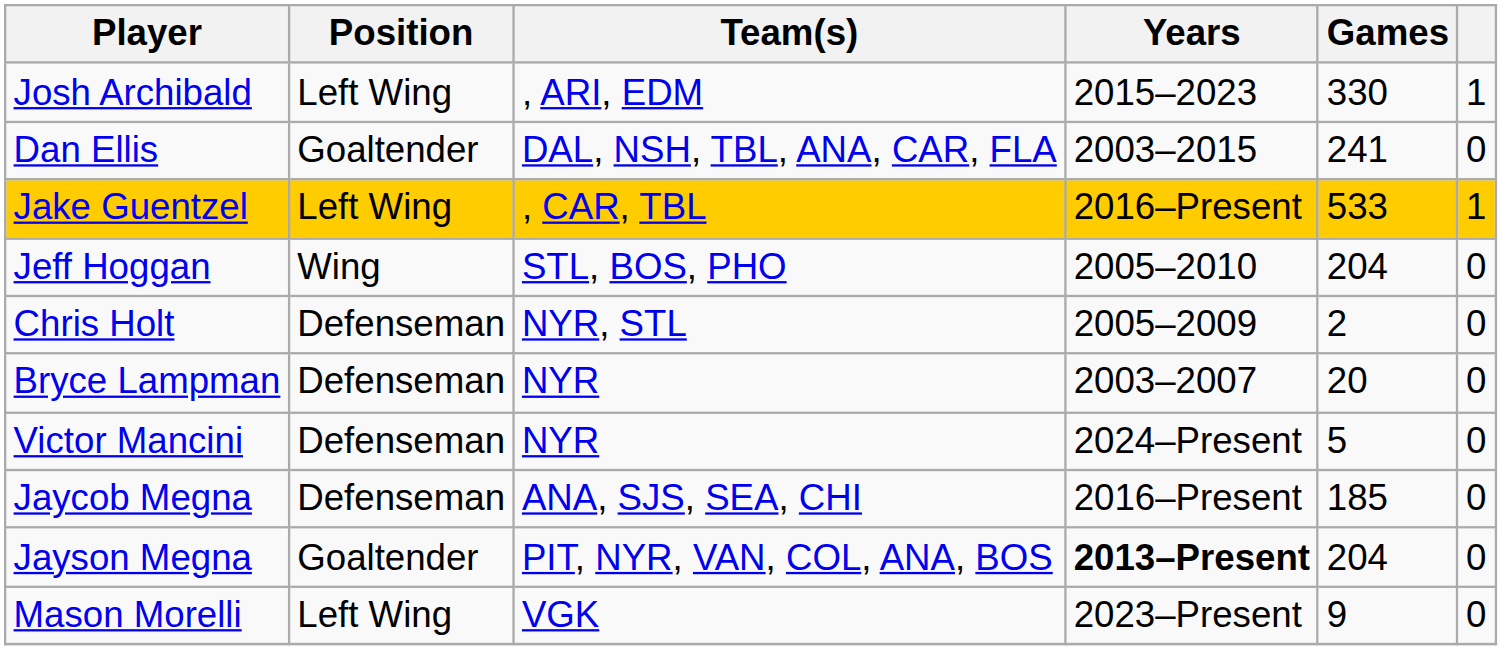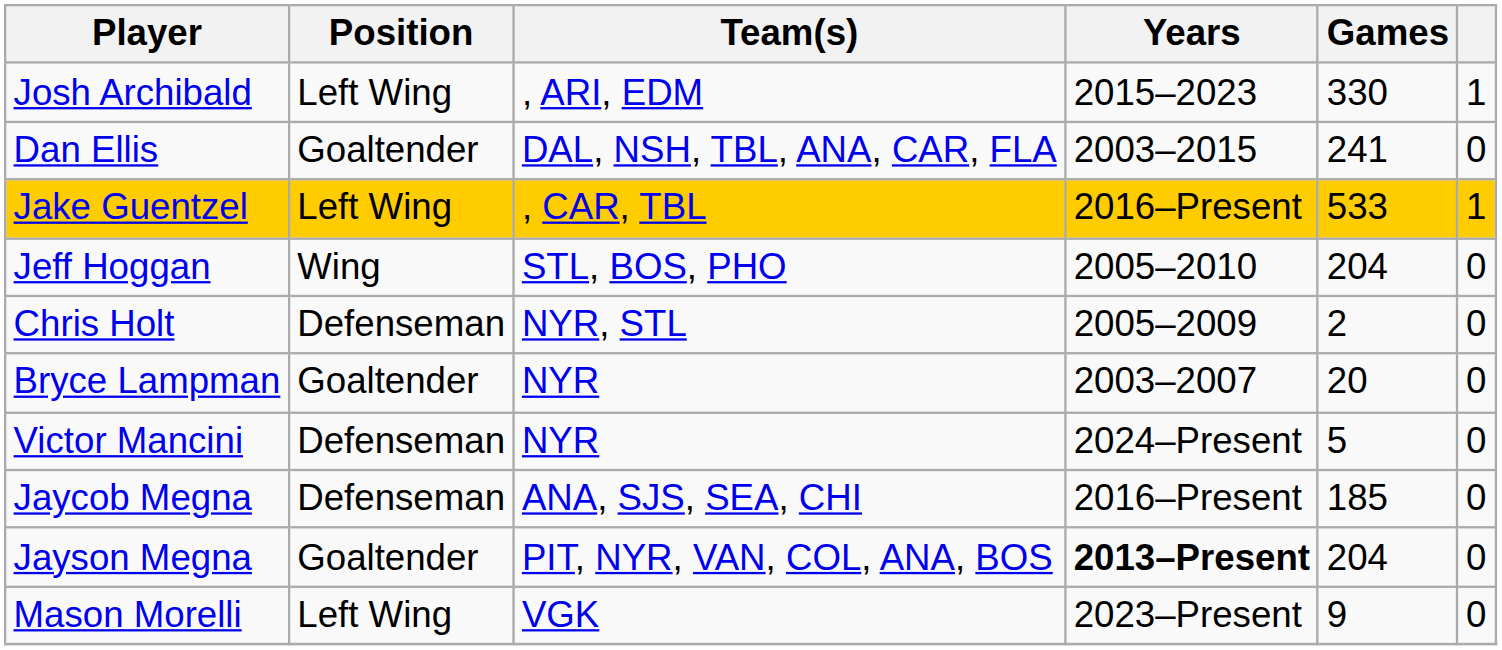(401, 382) Defenseman -> (388, 382) Goaltender
